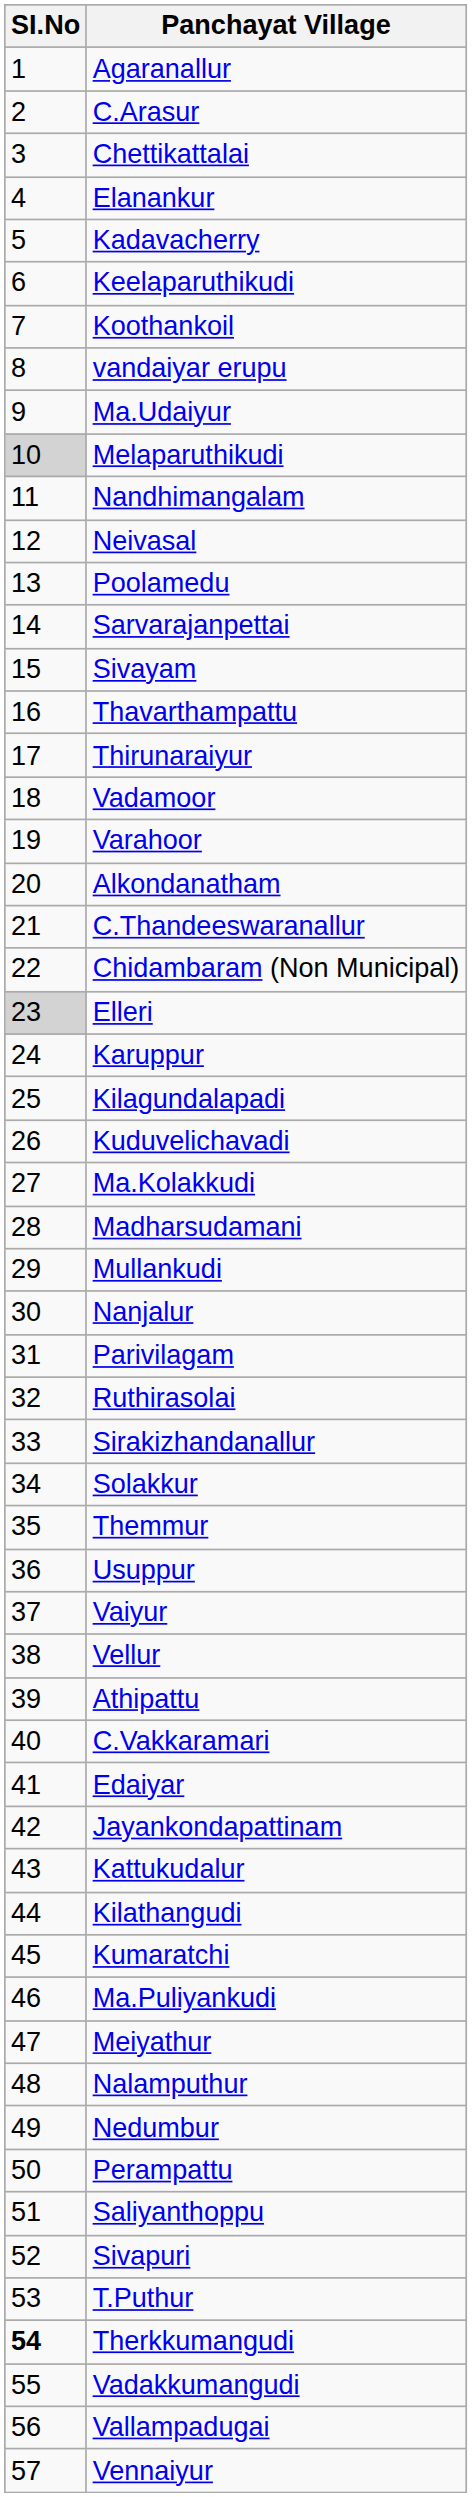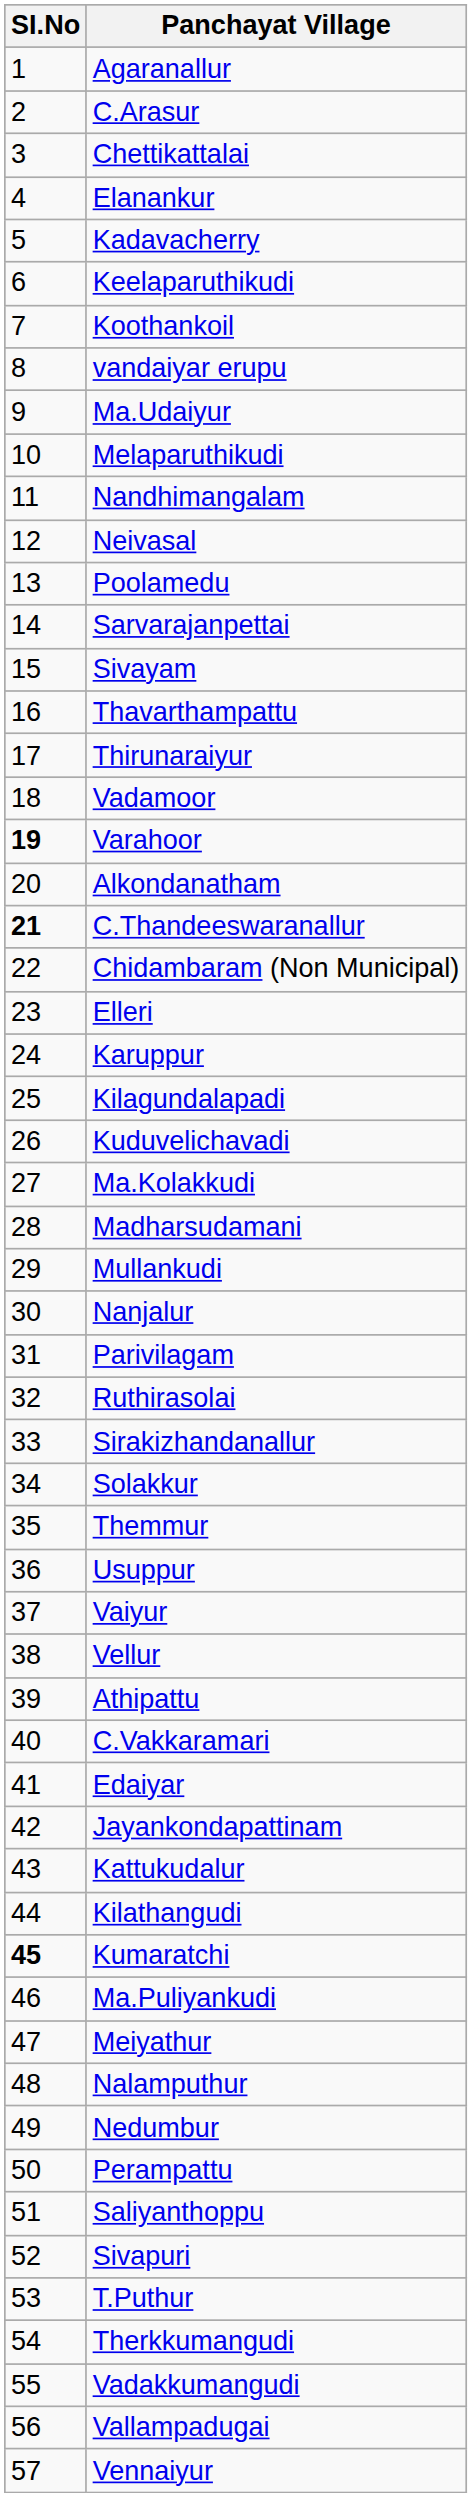(26, 454) lightgrey background -> (26, 454) no background
(26, 840) normal -> (26, 840) bold
(26, 926) normal -> (26, 926) bold
(26, 1012) lightgrey background -> (26, 1012) no background
(26, 1955) normal -> (26, 1955) bold
(26, 2341) bold -> (26, 2341) normal
